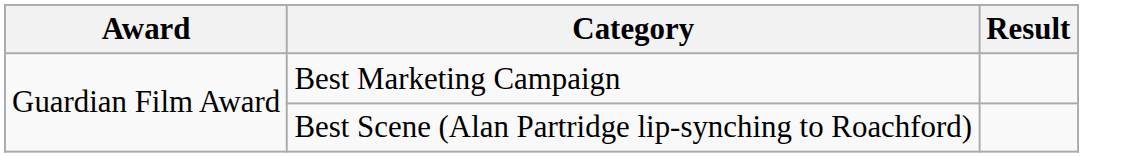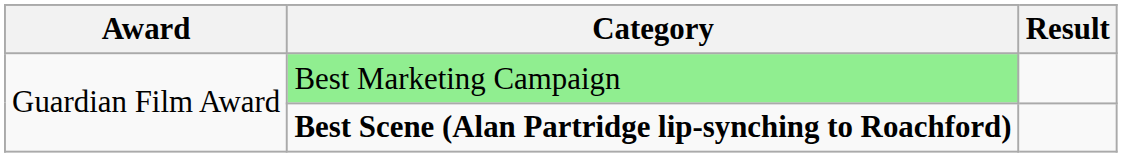(457, 77) no background -> (457, 77) lightgreen background
(633, 126) normal -> (653, 126) bold
